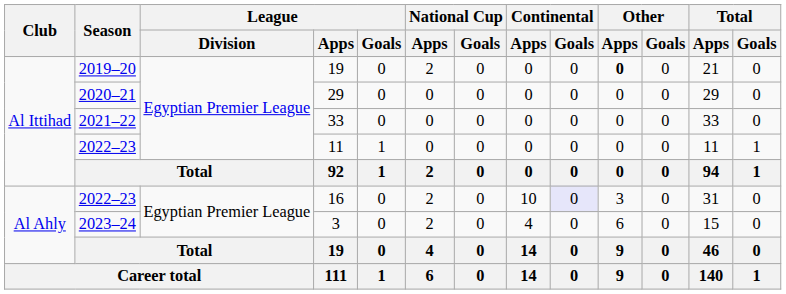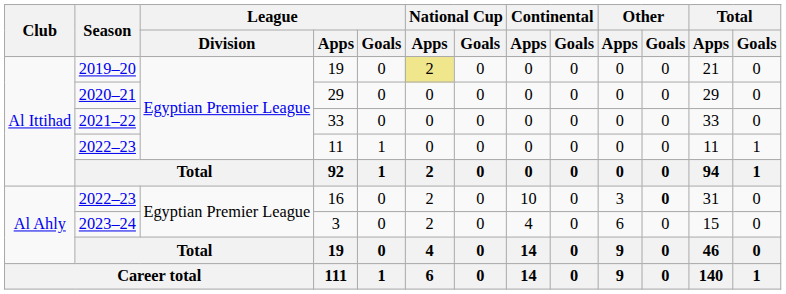(430, 69) no background -> (430, 69) khaki background
(620, 69) bold -> (620, 69) normal
(574, 198) lavender background -> (574, 198) no background
(665, 198) normal -> (665, 198) bold
